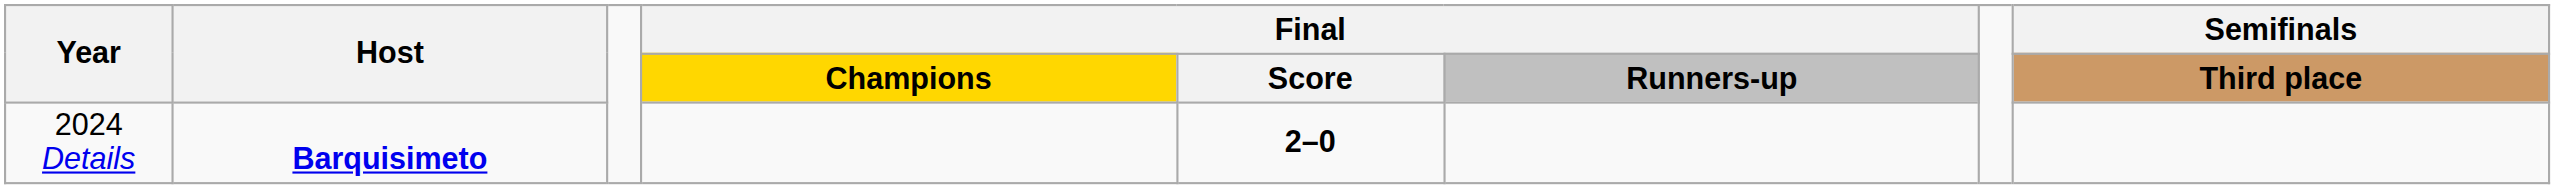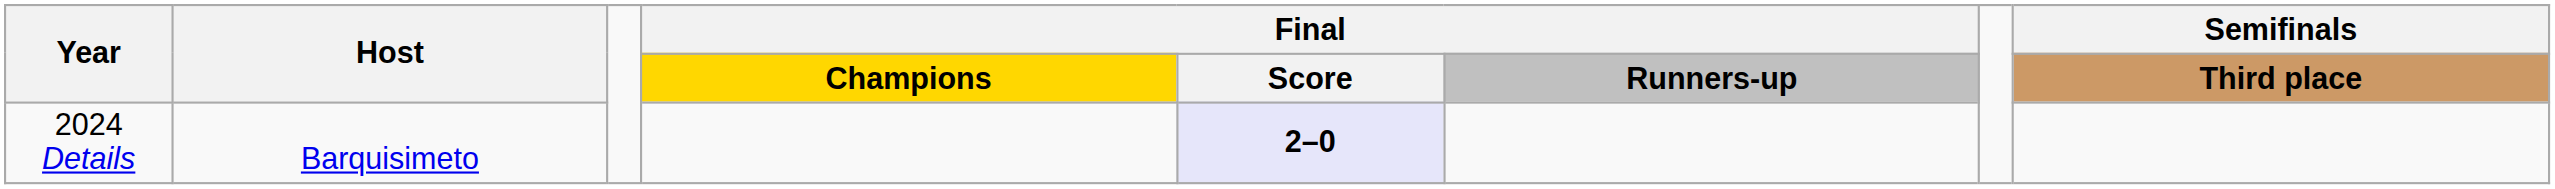(390, 160) bold -> (390, 160) normal
(1310, 143) no background -> (1310, 143) lavender background
